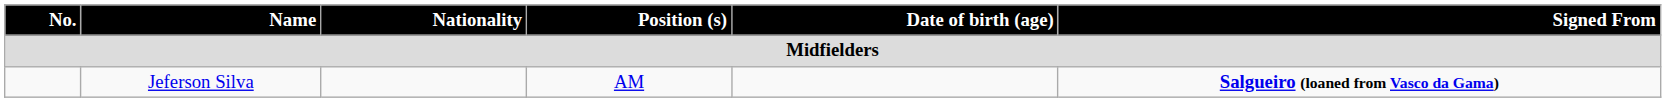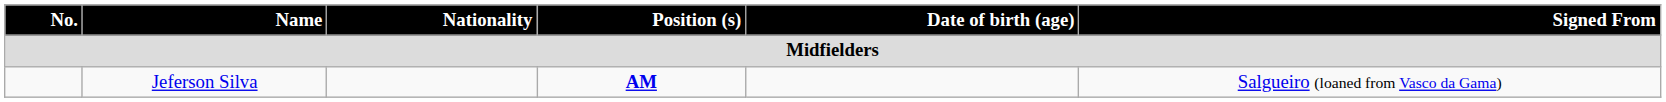(629, 81) normal -> (641, 81) bold
(1359, 81) bold -> (1370, 81) normal
